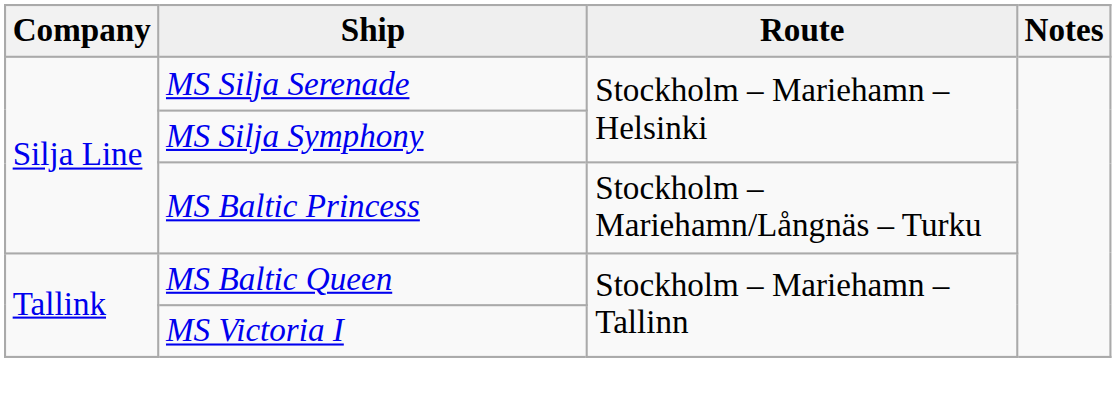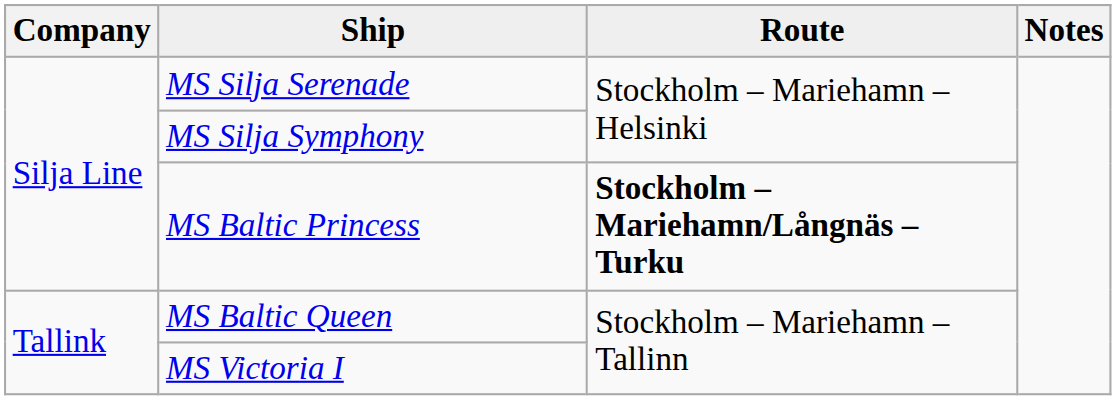(788, 206) normal -> (757, 225) bold
